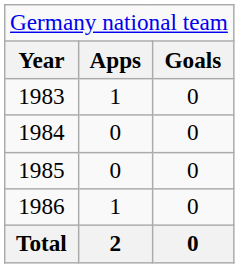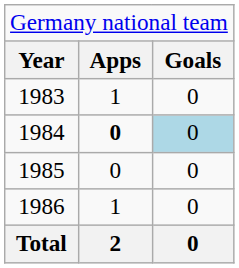(115, 133) normal -> (115, 133) bold
(193, 133) no background -> (193, 133) lightblue background
